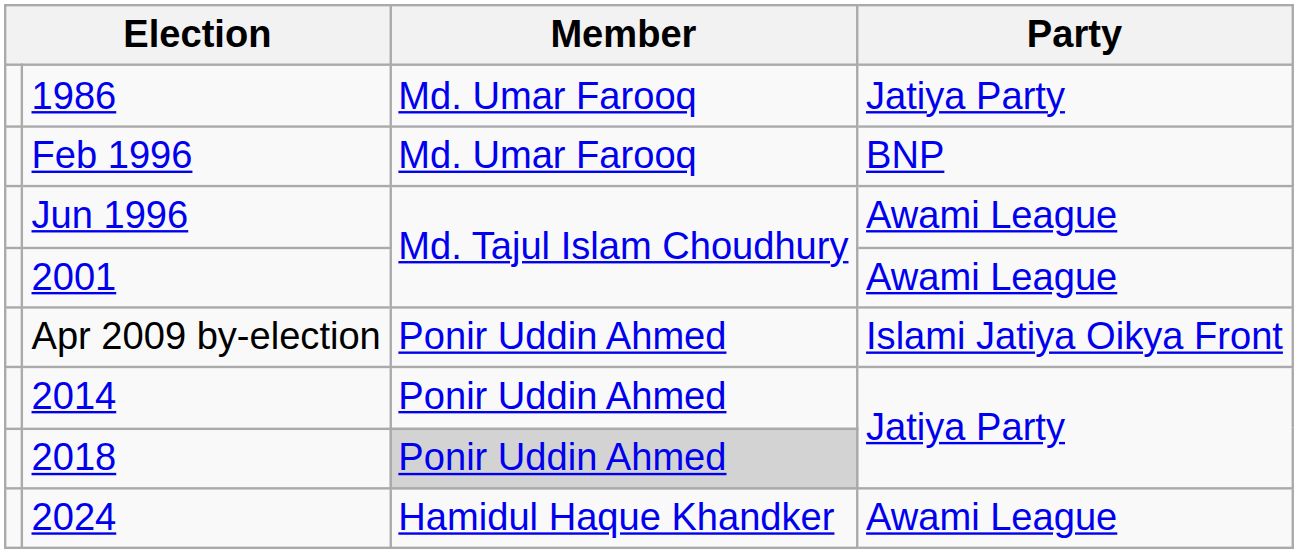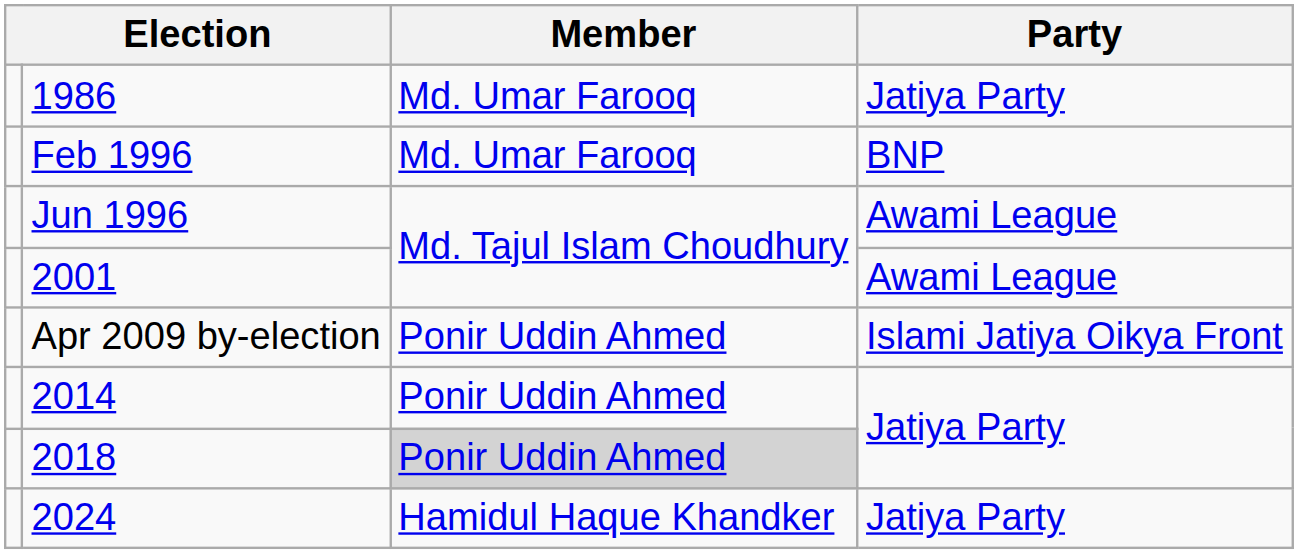(992, 517) Awami League -> (966, 517) Jatiya Party
